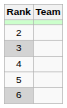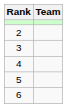(19, 48) lightgrey background -> (19, 48) no background
(19, 95) lightgrey background -> (19, 95) no background
